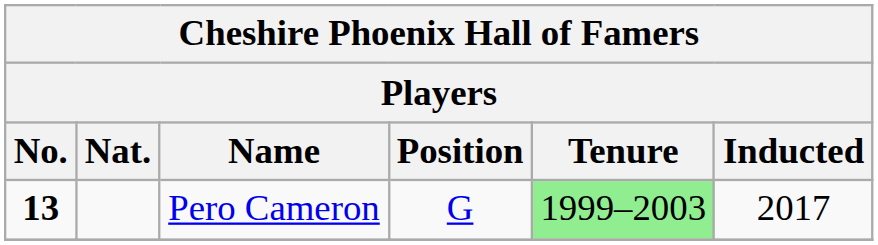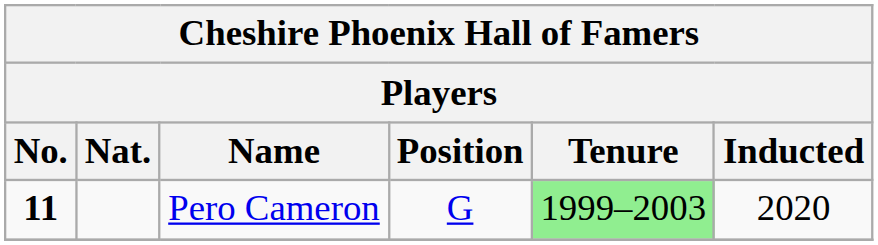(41, 208) 13 -> (41, 208) 11
(794, 208) 2017 -> (794, 208) 2020
